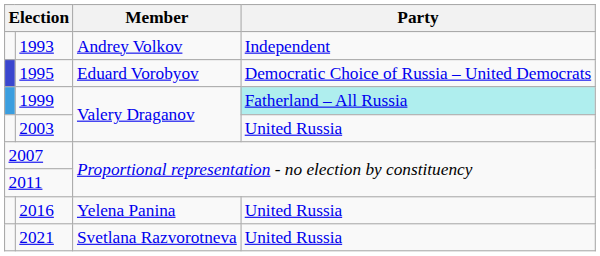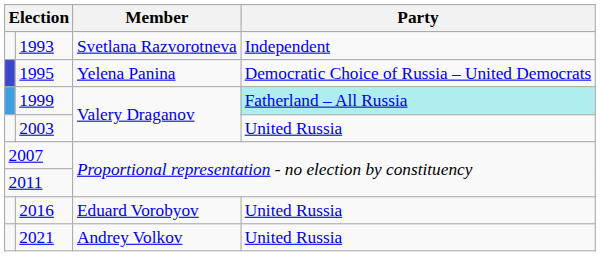(130, 45) Andrey Volkov -> (157, 45) Svetlana Razvorotneva
(138, 73) Eduard Vorobyov -> (126, 73) Yelena Panina
(126, 210) Yelena Panina -> (138, 210) Eduard Vorobyov
(157, 237) Svetlana Razvorotneva -> (130, 237) Andrey Volkov
